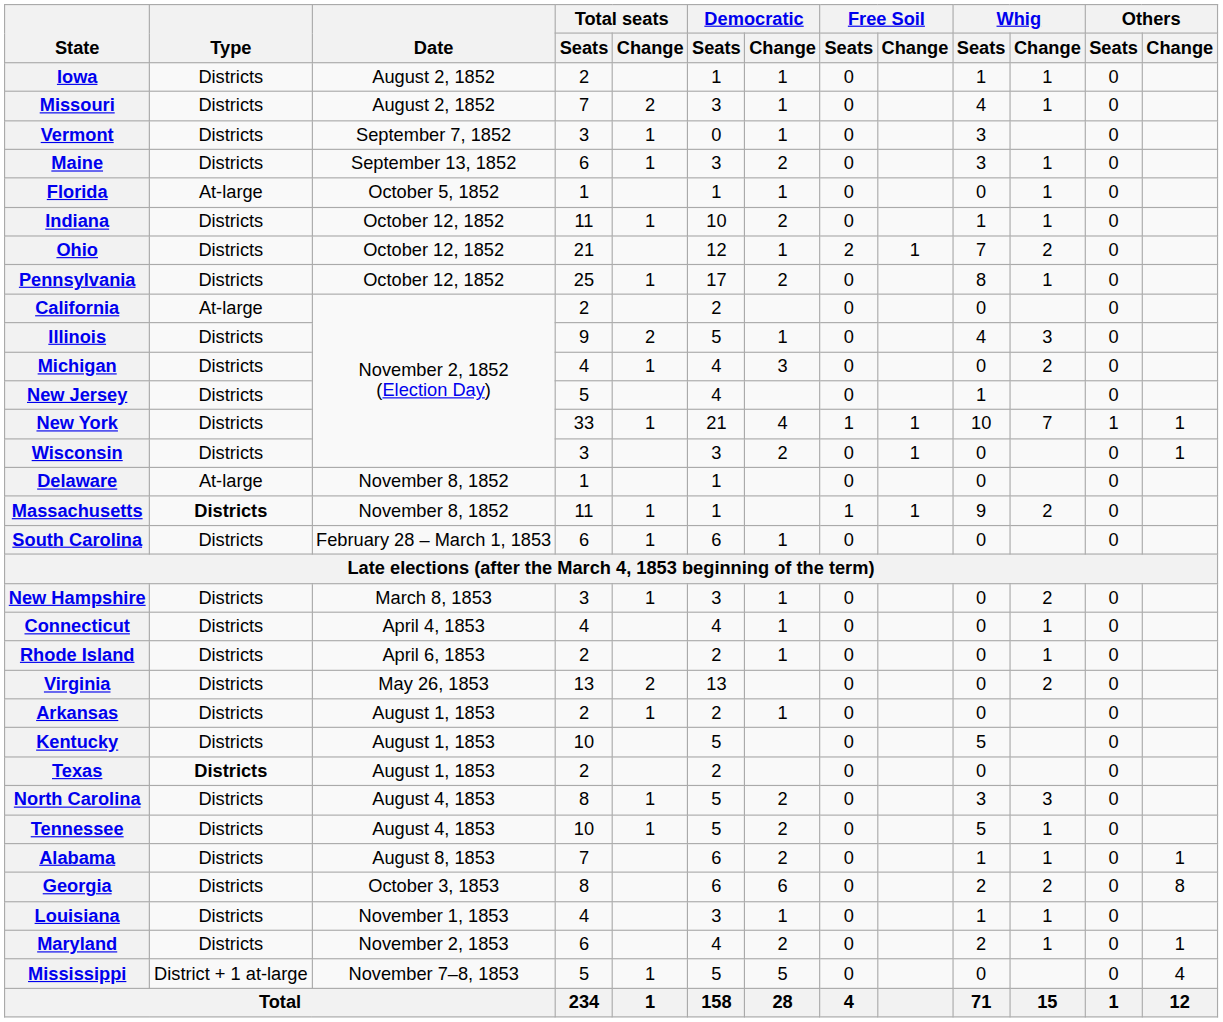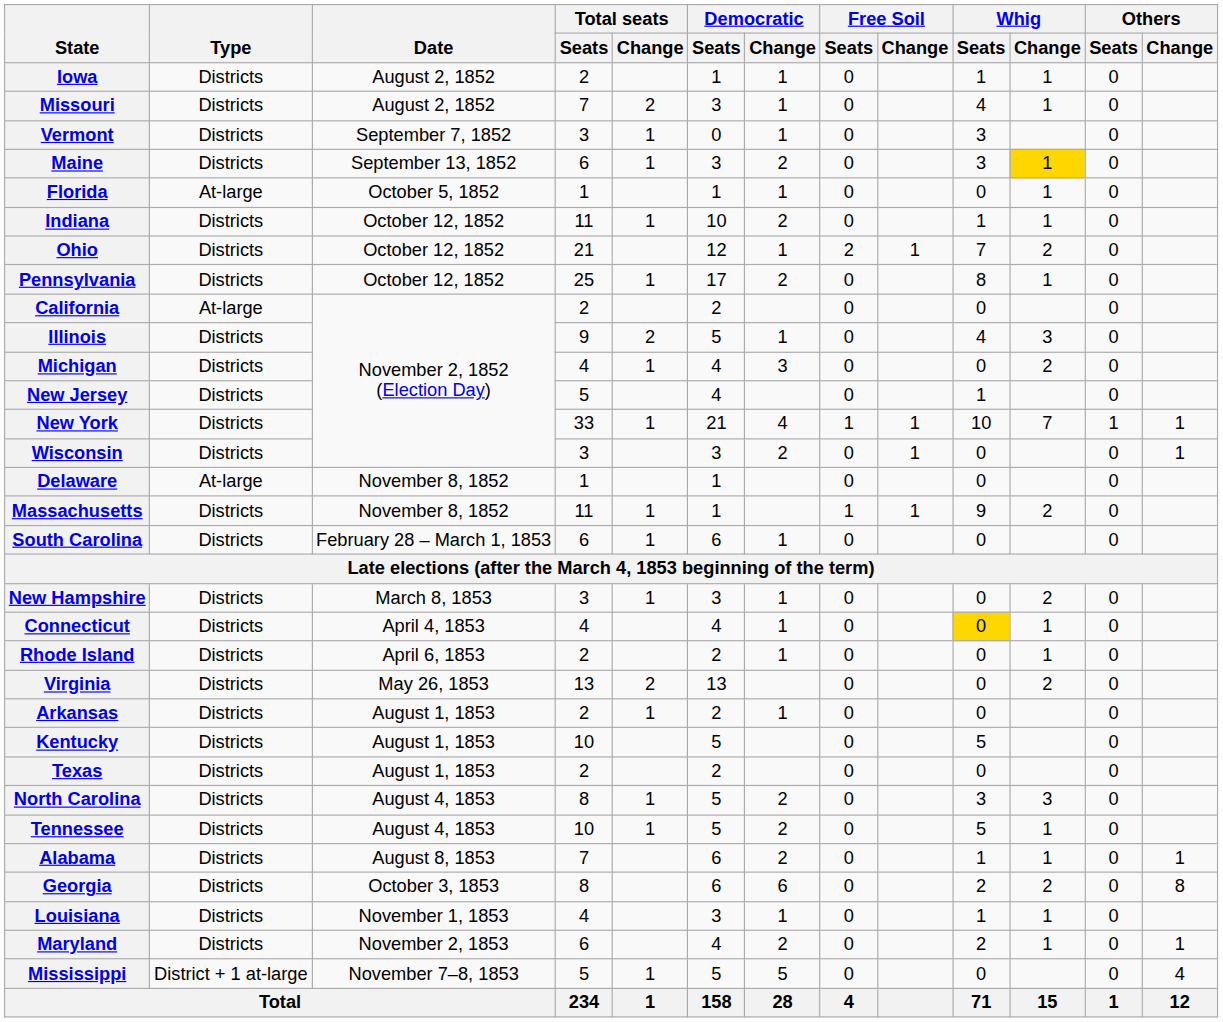(1047, 163) no background -> (1047, 163) gold background
(231, 510) bold -> (231, 510) normal
(981, 626) no background -> (981, 626) gold background
(231, 771) bold -> (231, 771) normal
